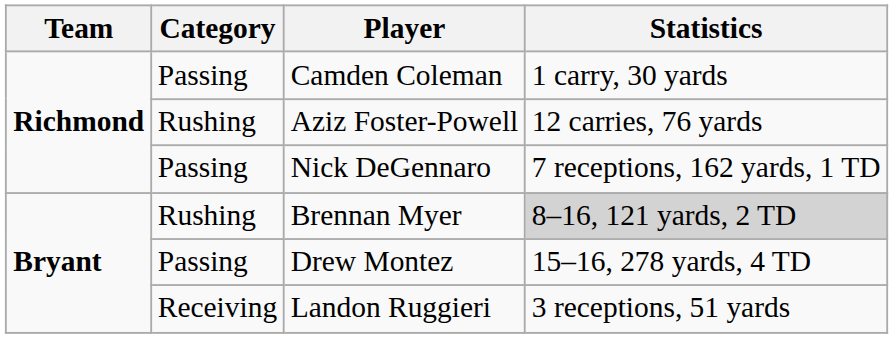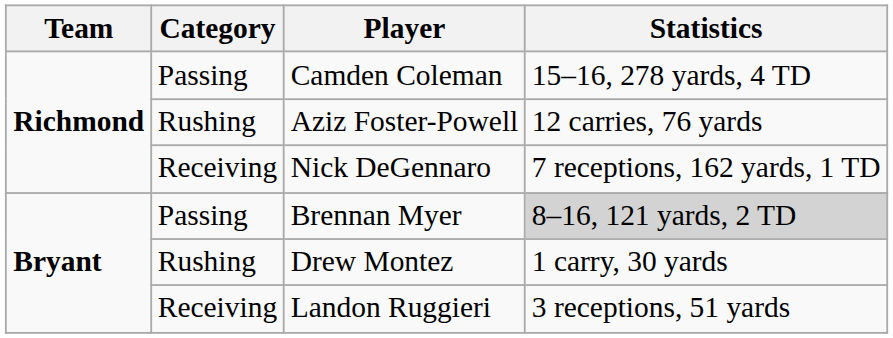(630, 74) 1 carry, 30 yards -> (671, 74) 15–16, 278 yards, 4 TD
(203, 168) Passing -> (217, 168) Receiving
(207, 215) Rushing -> (203, 215) Passing
(203, 261) Passing -> (207, 261) Rushing
(671, 261) 15–16, 278 yards, 4 TD -> (630, 261) 1 carry, 30 yards
